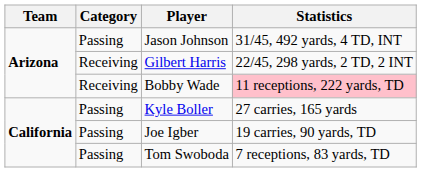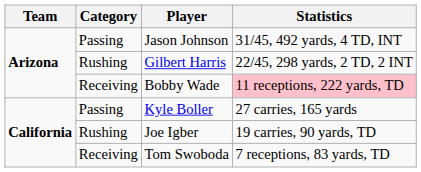(108, 62) Receiving -> (103, 62) Rushing
(101, 132) Passing -> (103, 132) Rushing
(101, 155) Passing -> (108, 155) Receiving
